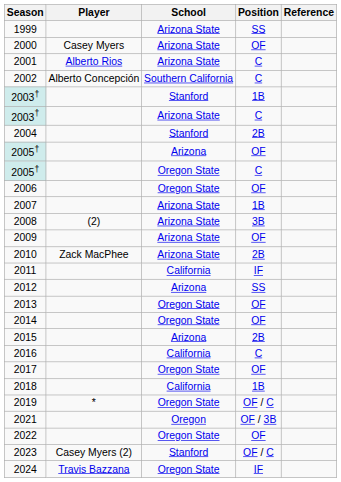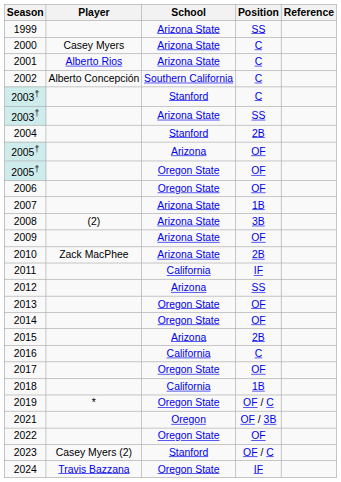(258, 45) OF -> (258, 45) C
(258, 96) 1B -> (258, 96) C
(258, 115) C -> (258, 115) SS
(258, 171) C -> (258, 171) OF
